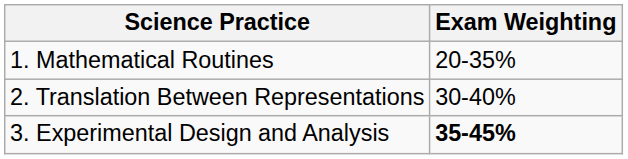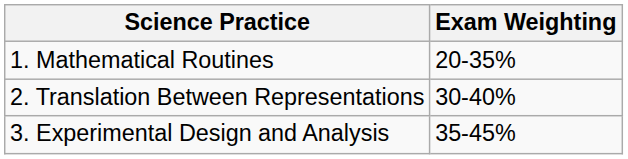(475, 134) bold -> (475, 134) normal
